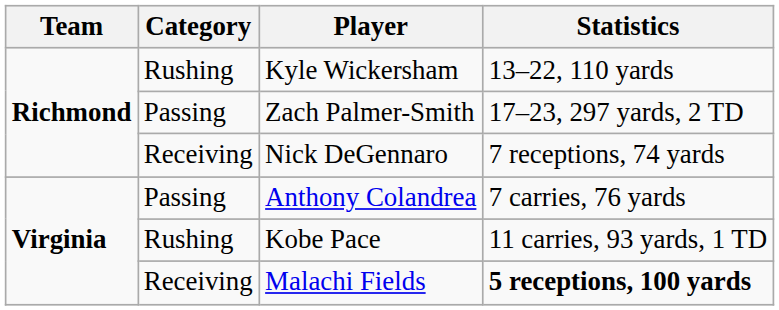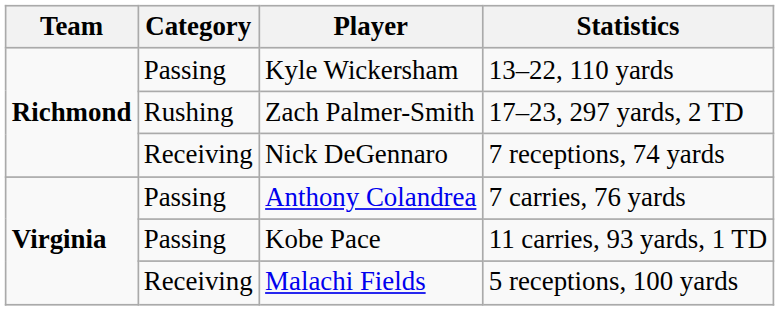(189, 69) Rushing -> (185, 69) Passing
(185, 111) Passing -> (189, 111) Rushing
(189, 239) Rushing -> (185, 239) Passing
(620, 282) bold -> (613, 282) normal
